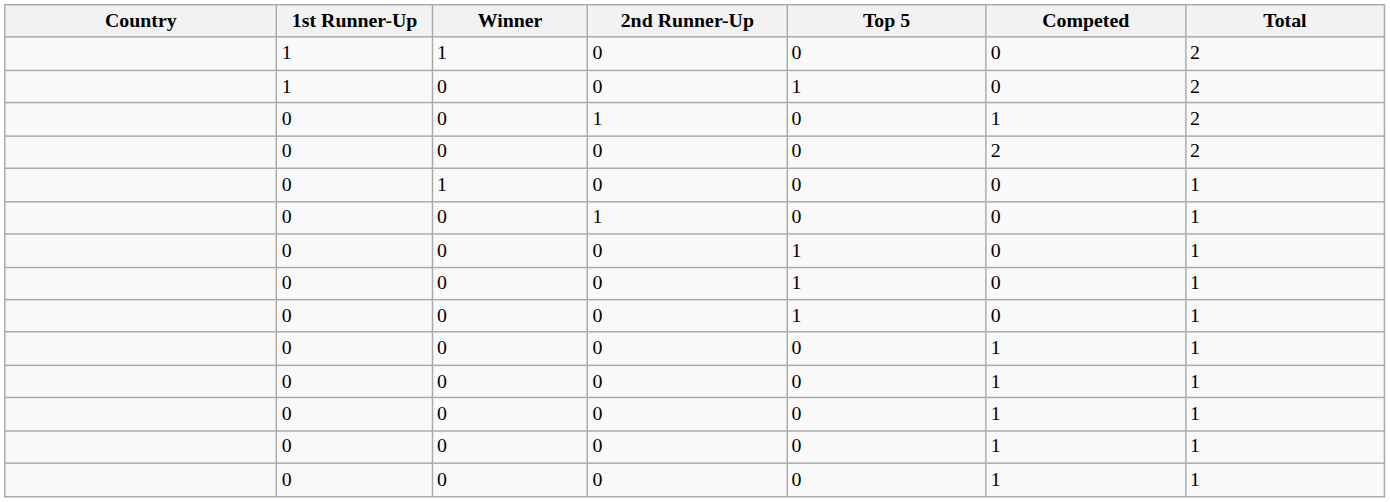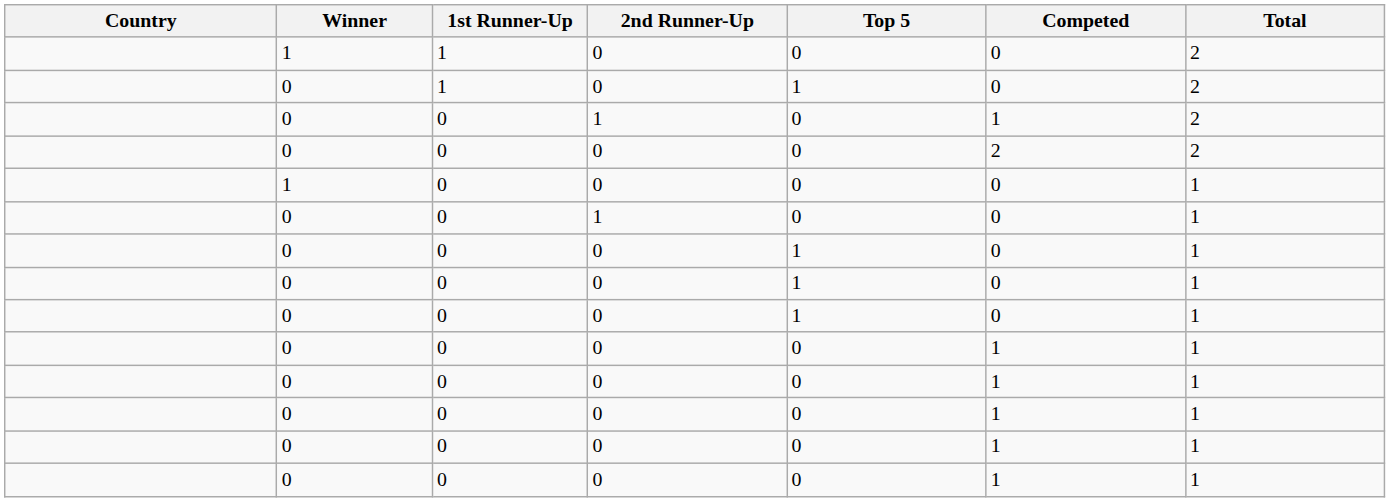columns swapped: (510, 20) <-> (355, 20)
